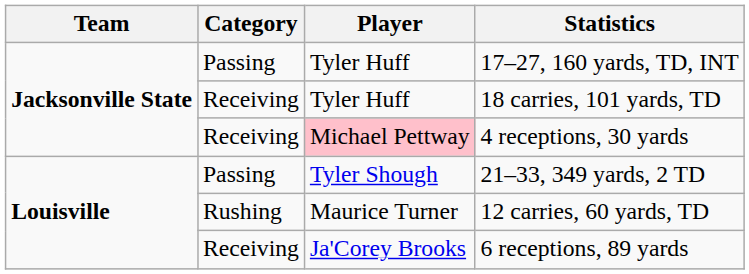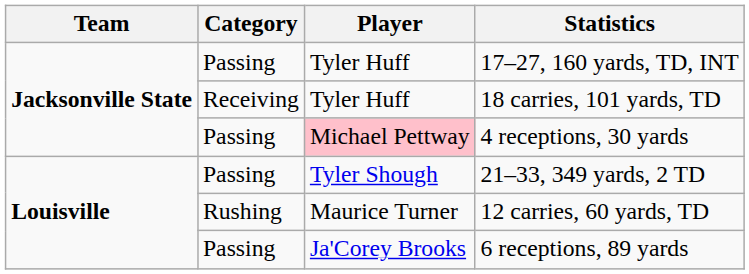(251, 136) Receiving -> (239, 136) Passing
(251, 249) Receiving -> (239, 249) Passing
